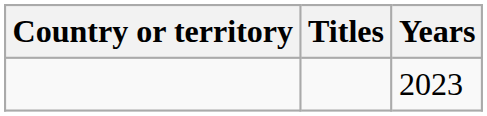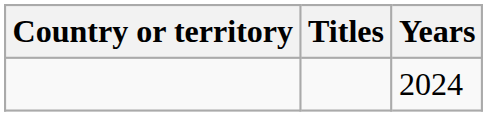(431, 84) 2023 -> (431, 84) 2024
